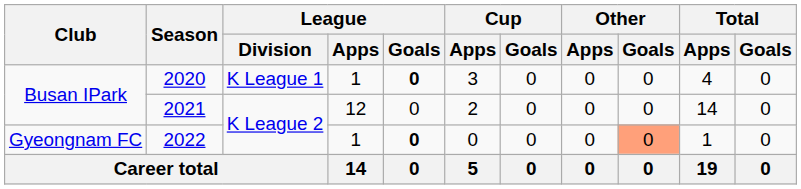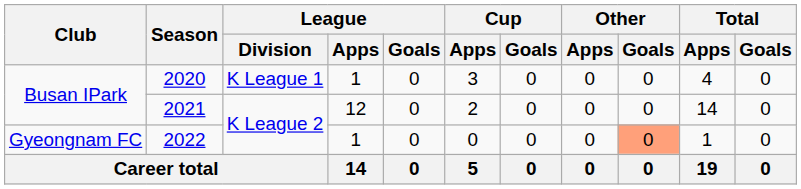(414, 79) bold -> (414, 79) normal
(414, 139) bold -> (414, 139) normal
